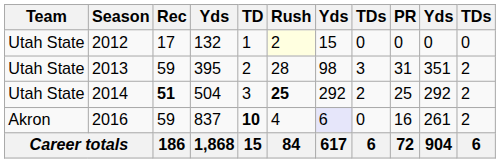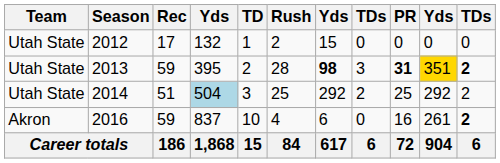(275, 42) lightyellow background -> (275, 42) no background
(328, 68) normal -> (328, 68) bold
(403, 68) normal -> (403, 68) bold
(437, 68) no background -> (437, 68) gold background
(465, 68) normal -> (465, 68) bold
(166, 94) bold -> (166, 94) normal
(208, 94) no background -> (208, 94) lightblue background
(280, 94) bold -> (280, 94) normal
(251, 119) bold -> (251, 119) normal
(323, 119) lavender background -> (323, 119) no background
(465, 119) normal -> (465, 119) bold
